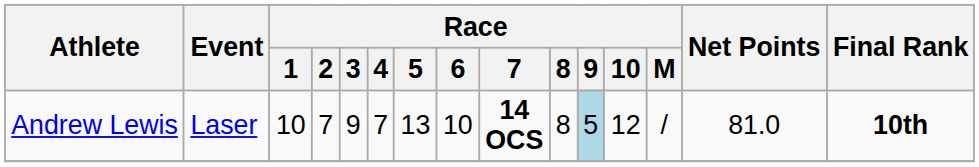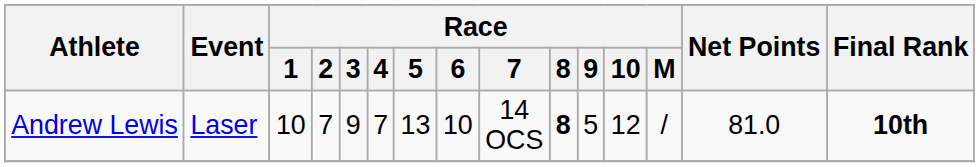(514, 126) bold -> (514, 126) normal
(563, 126) normal -> (563, 126) bold
(591, 126) lightblue background -> (591, 126) no background
